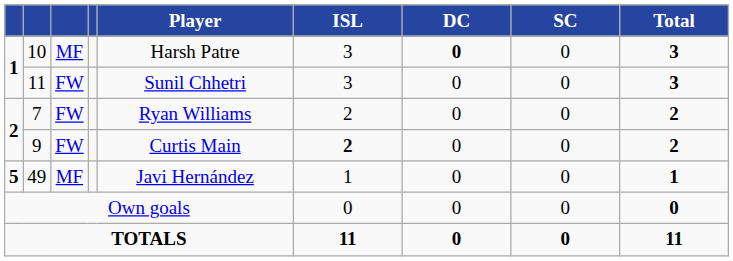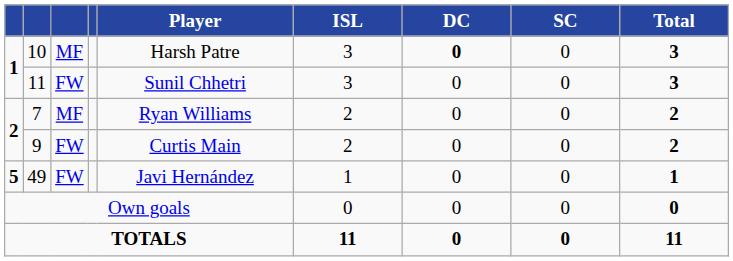(69, 114) FW -> (69, 114) MF
(348, 145) bold -> (348, 145) normal
(69, 176) MF -> (69, 176) FW
